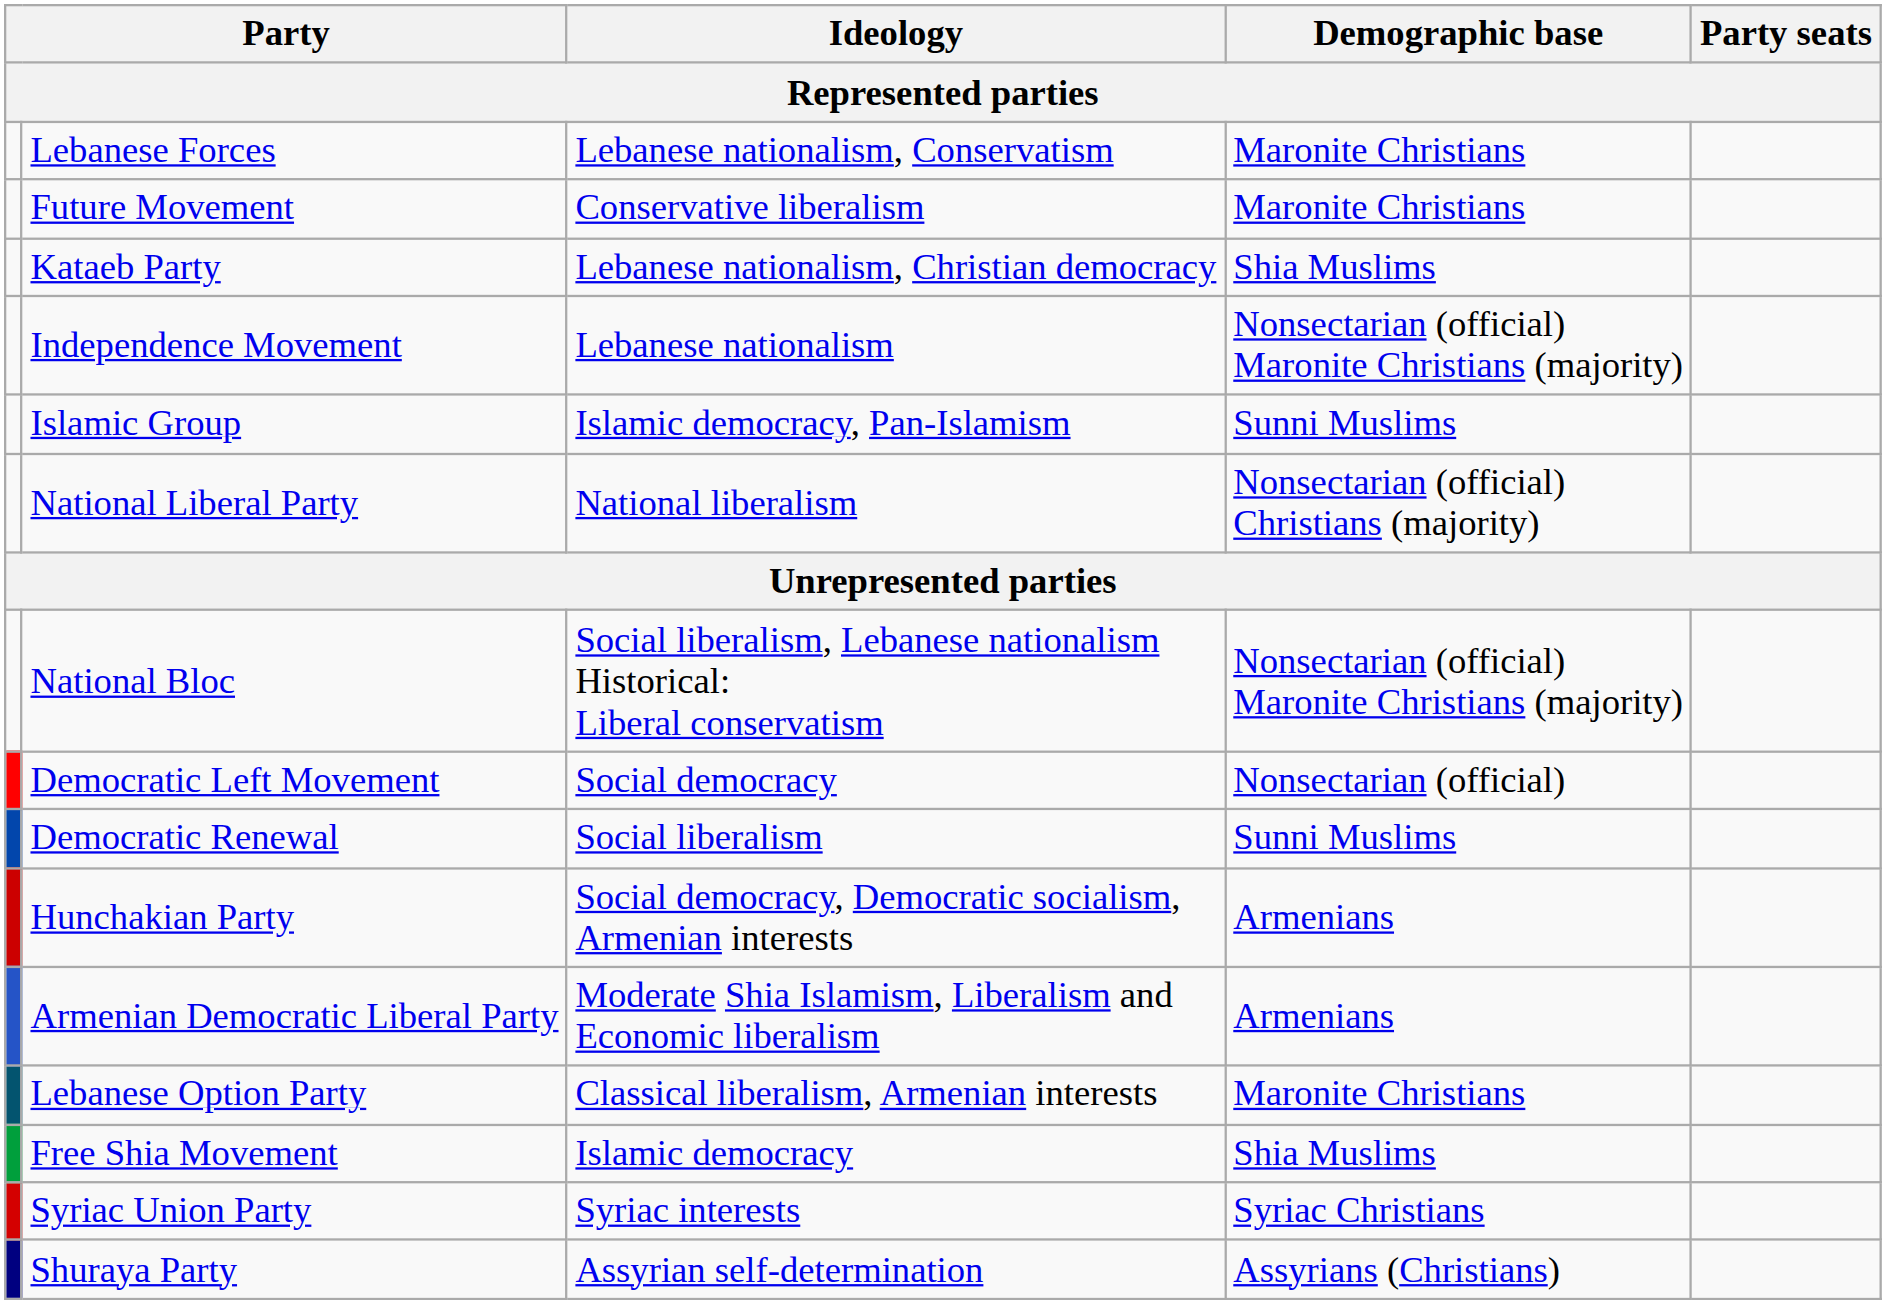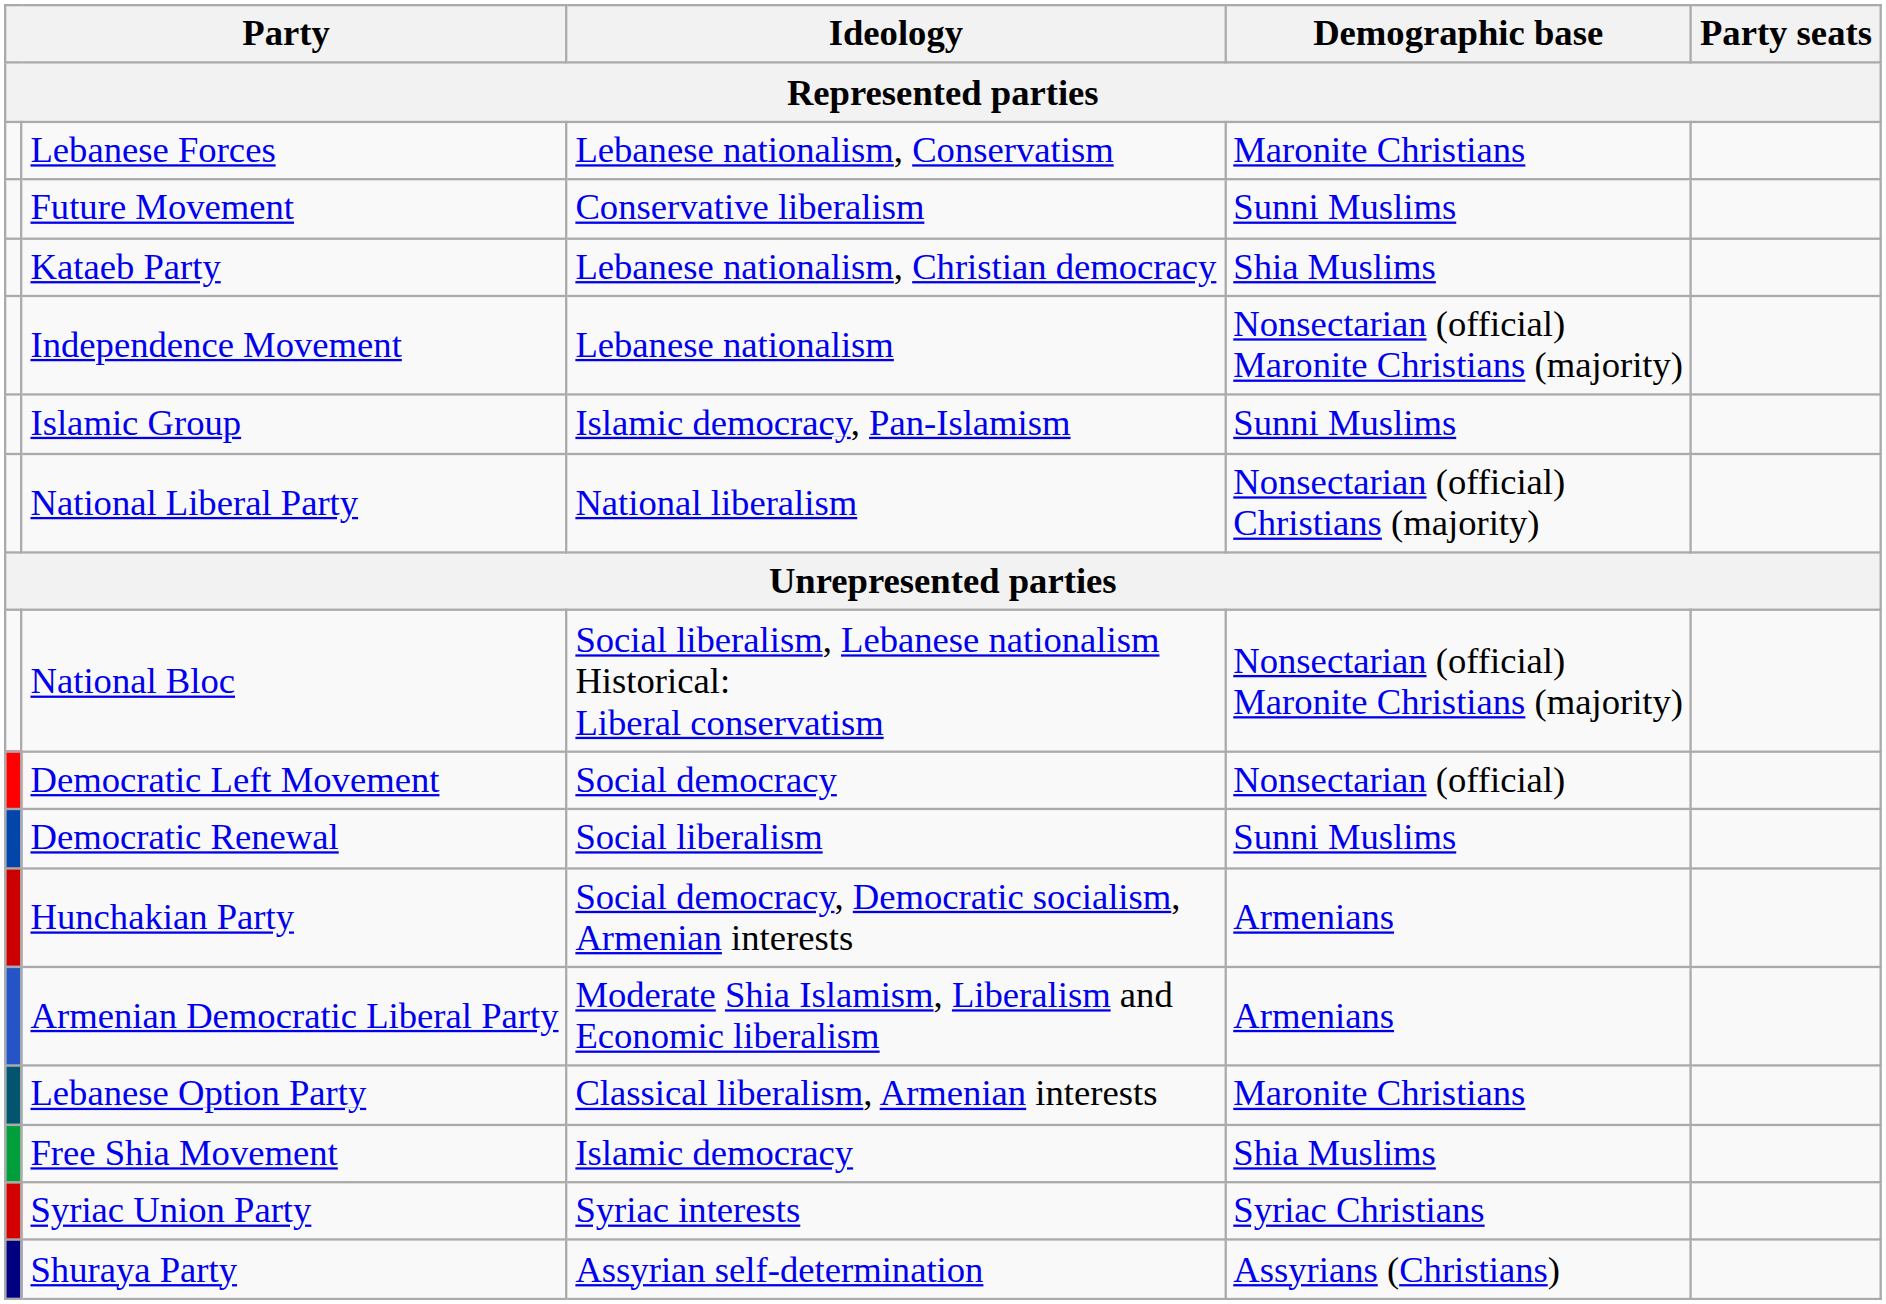(1379, 207) Maronite Christians -> (1345, 207) Sunni Muslims
